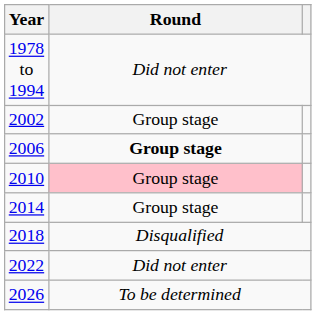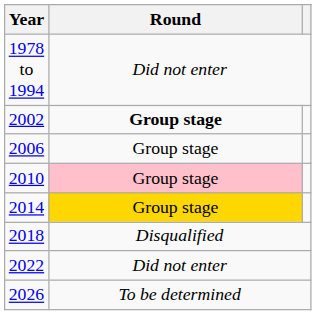(175, 119) normal -> (175, 119) bold
(175, 148) bold -> (175, 148) normal
(175, 207) no background -> (175, 207) gold background
